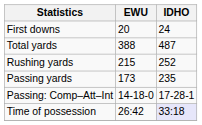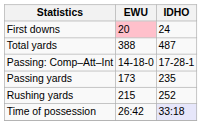(124, 29) no background -> (124, 29) pink background
rows swapped: (40, 62) <-> (60, 95)
